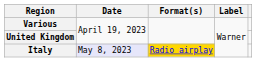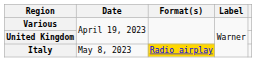(105, 50) lavender background -> (105, 50) no background
